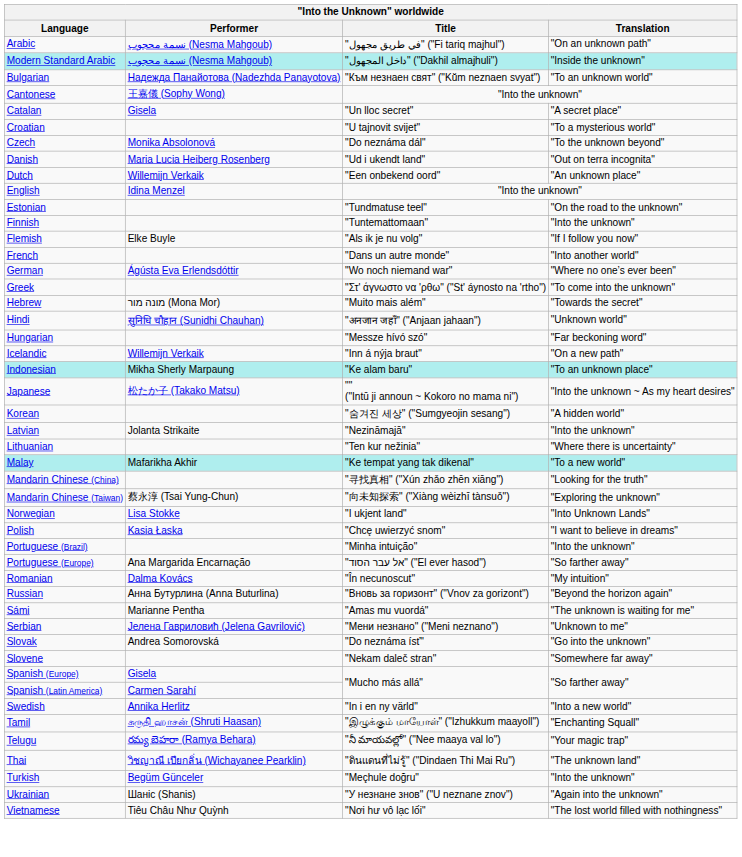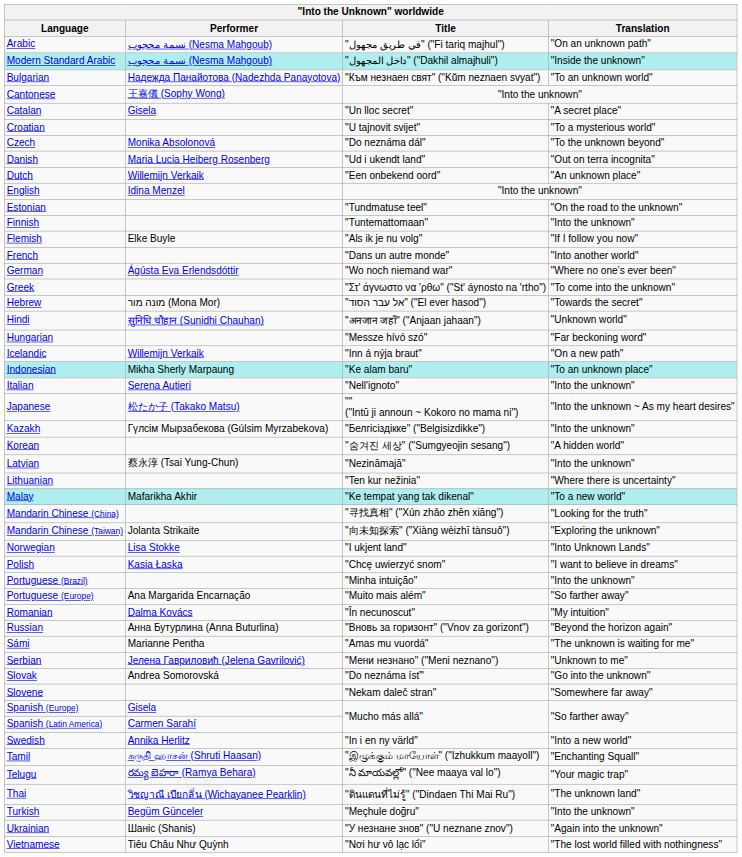(385, 303) "Muito mais além" -> (416, 303) "אל עבר הסוד" ("El ever hasod")
+ row: (20, 385)
+ row: (23, 429)
(163, 431) Jolanta Strikaite -> (183, 463) 蔡永淳 (Tsai Yung-Chun)
(183, 497) 蔡永淳 (Tsai Yung-Chun) -> (163, 531) Jolanta Strikaite
(416, 562) "אל עבר הסוד" ("El ever hasod") -> (385, 596) "Muito mais além"
